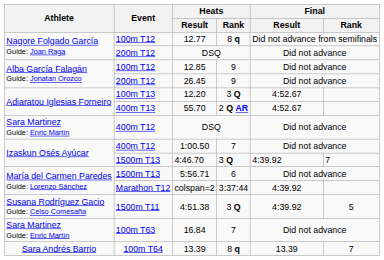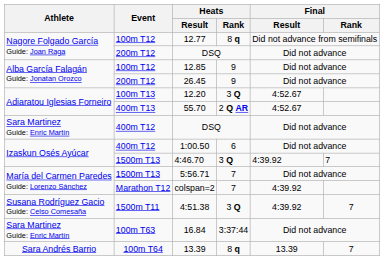(234, 146) 7 -> (234, 146) 6
(234, 174) 6 -> (234, 174) 7
(234, 188) 3:37:44 -> (234, 188) 7
(351, 207) 5 -> (351, 207) 7
(234, 230) 7 -> (234, 230) 3:37:44
